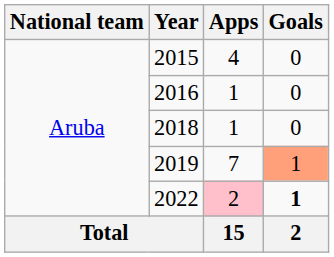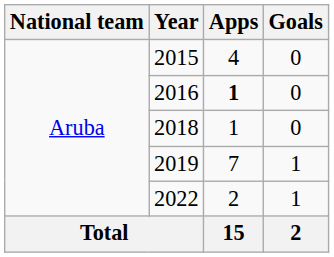(234, 92) normal -> (234, 92) bold
(296, 163) lightsalmon background -> (296, 163) no background
(234, 198) pink background -> (234, 198) no background
(296, 198) bold -> (296, 198) normal
